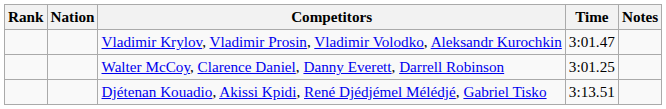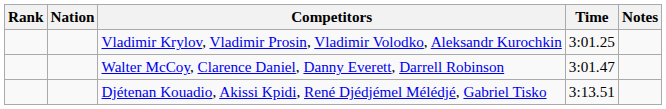(592, 42) 3:01.47 -> (592, 42) 3:01.25
(592, 67) 3:01.25 -> (592, 67) 3:01.47
